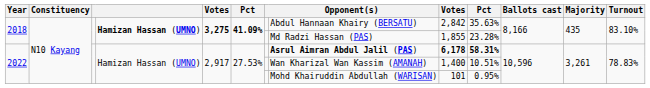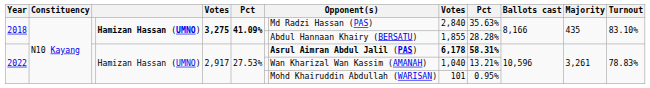(344, 24) Abdul Hannaan Khairy (BERSATU) -> (322, 24) Md Radzi Hassan (PAS)
(453, 24) 2,842 -> (453, 24) 2,840
(322, 37) Md Radzi Hassan (PAS) -> (344, 37) Abdul Hannaan Khairy (BERSATU)
(484, 37) 23.28% -> (484, 37) 28.28%
(453, 64) 1,400 -> (453, 64) 1,040
(484, 64) 10.51% -> (484, 64) 13.21%
